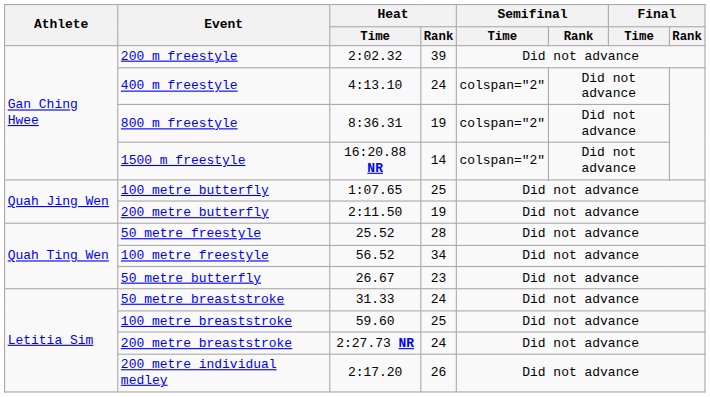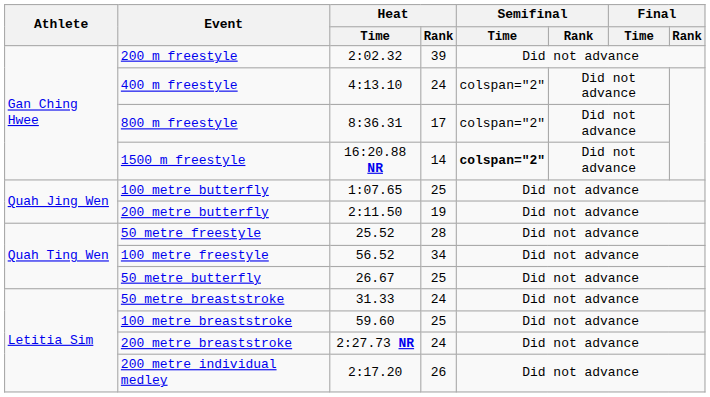(438, 123) 19 -> (438, 123) 17
(502, 161) normal -> (502, 161) bold
(438, 277) 23 -> (438, 277) 25
